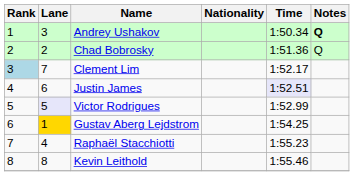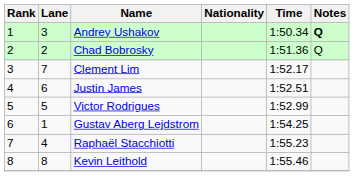(10, 69) lightblue background -> (10, 69) no background
(289, 87) lavender background -> (289, 87) no background
(44, 106) lavender background -> (44, 106) no background
(44, 124) gold background -> (44, 124) no background
